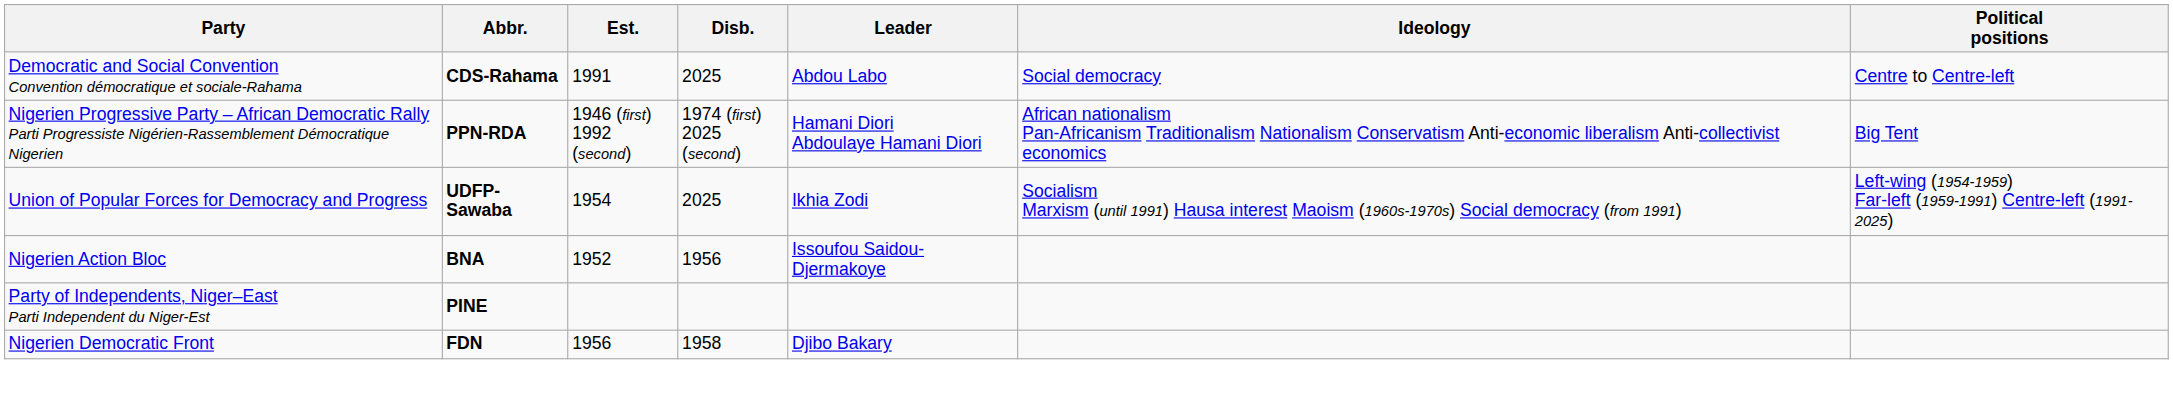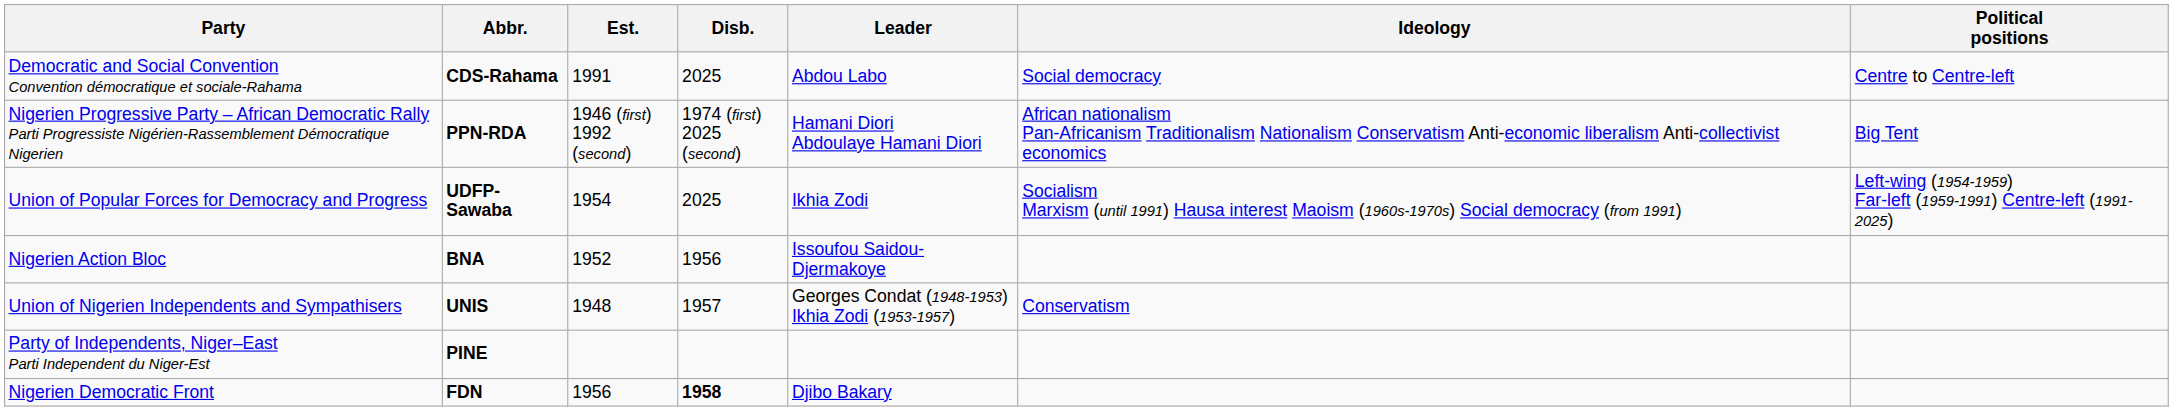+ row: (205, 306)
(702, 344) normal -> (702, 392) bold
